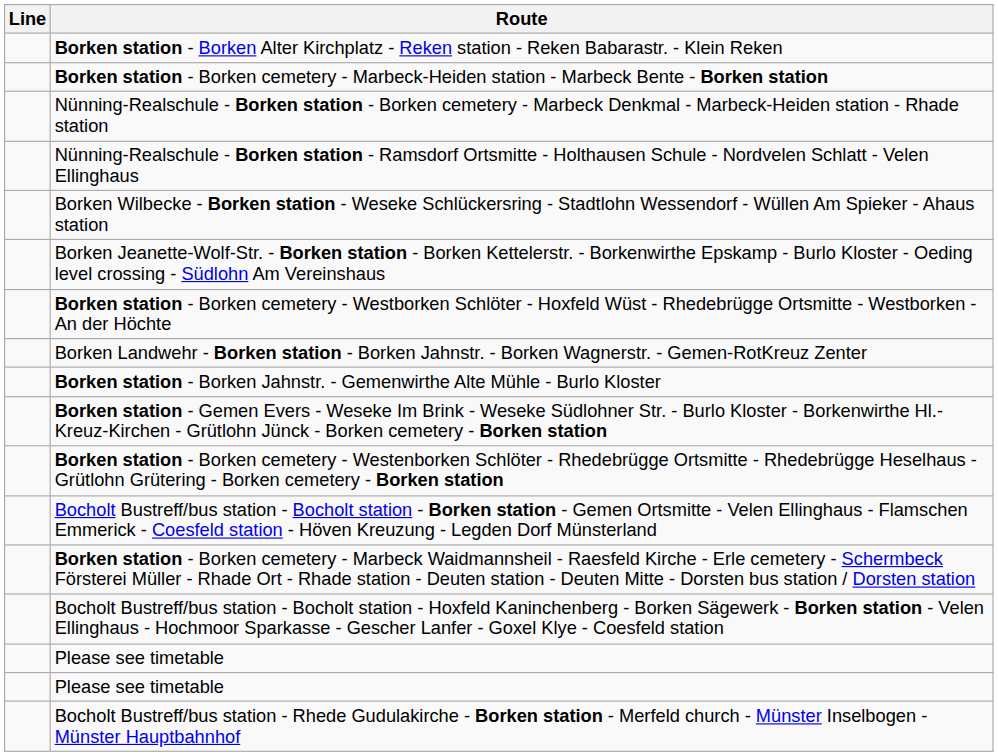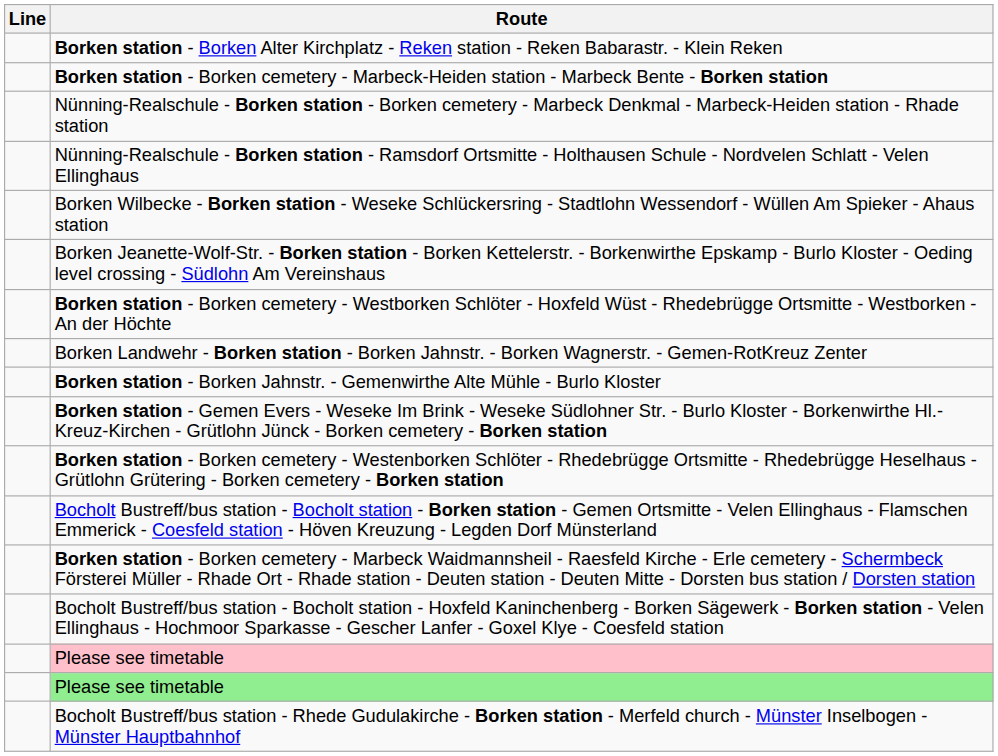(139, 658) no background -> (139, 658) pink background
(139, 687) no background -> (139, 687) lightgreen background
